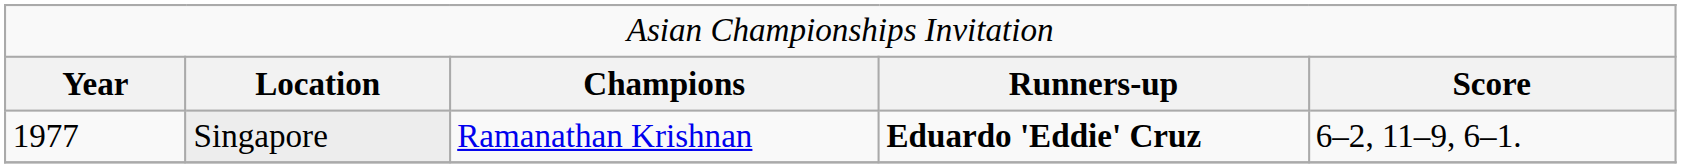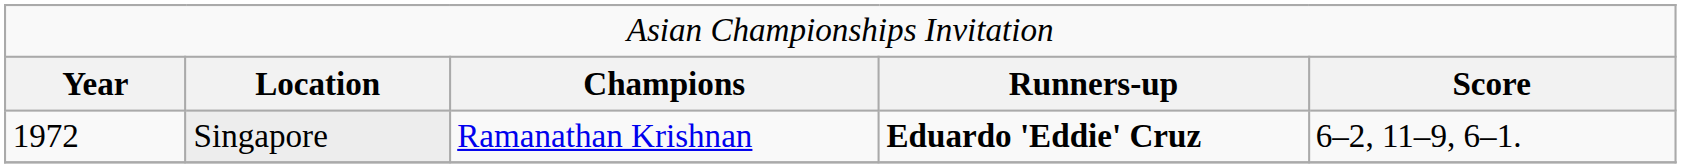(46, 135) 1977 -> (46, 135) 1972
